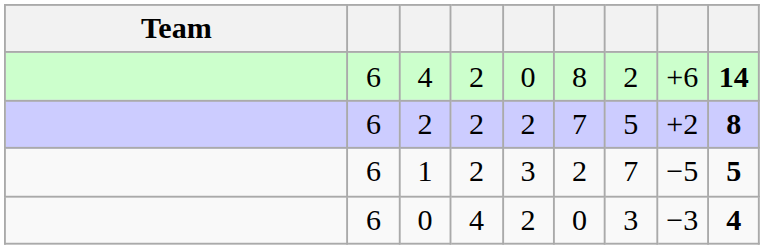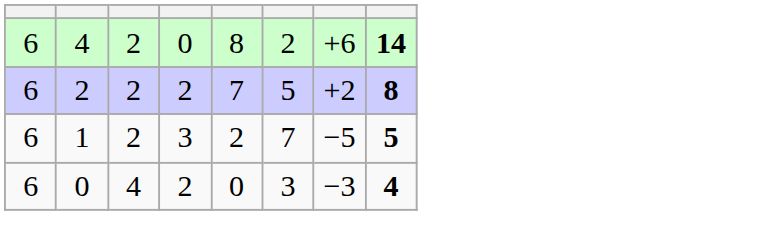- column: (176, 28)
